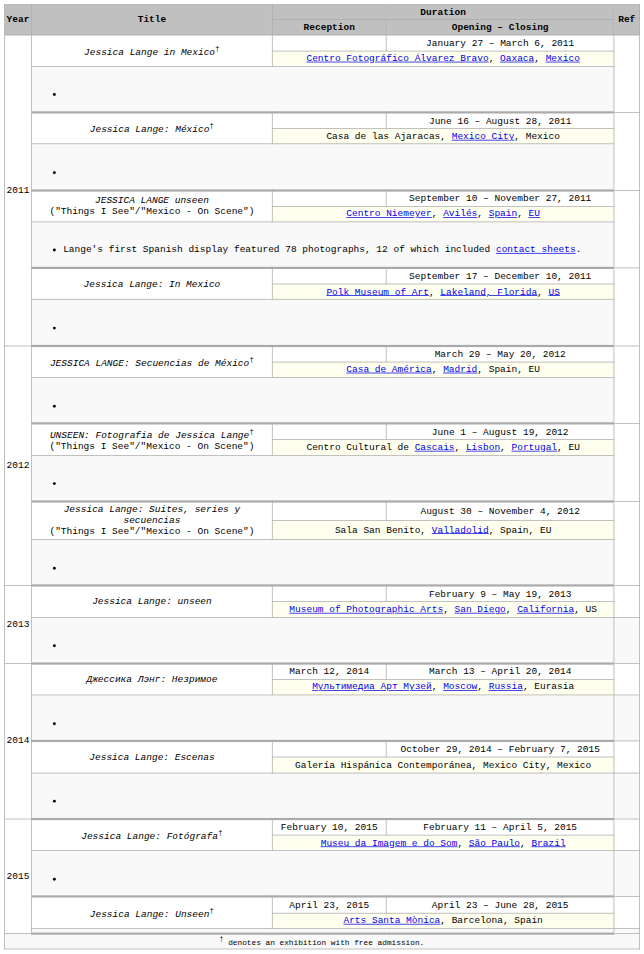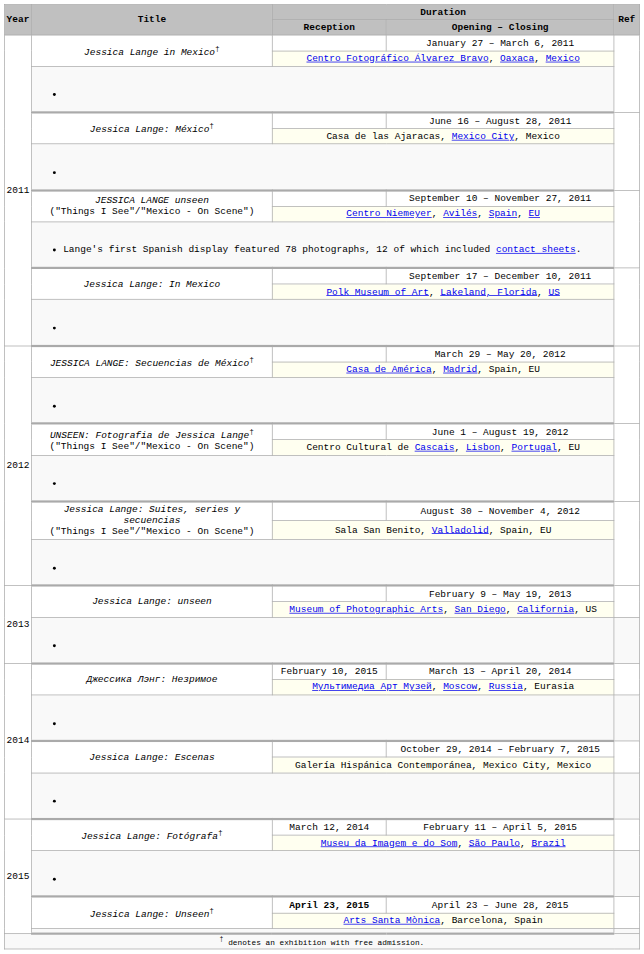(329, 672) March 12, 2014 -> (329, 672) February 10, 2015
(329, 827) February 10, 2015 -> (329, 827) March 12, 2014
(329, 905) normal -> (329, 905) bold
